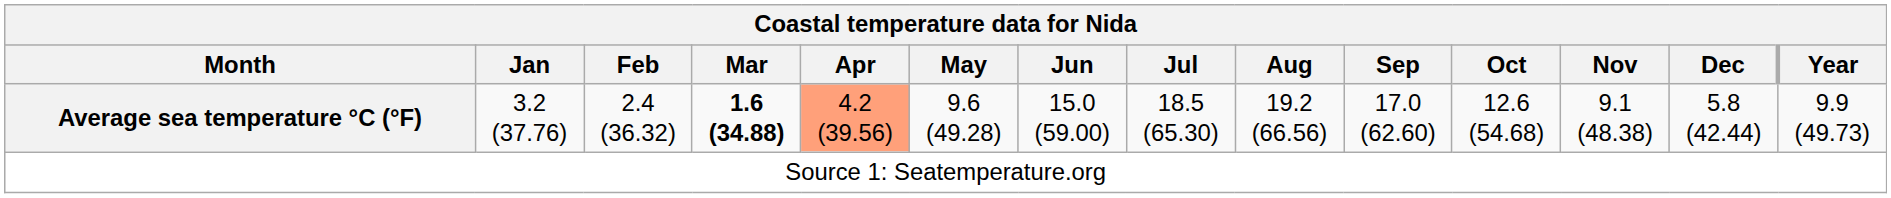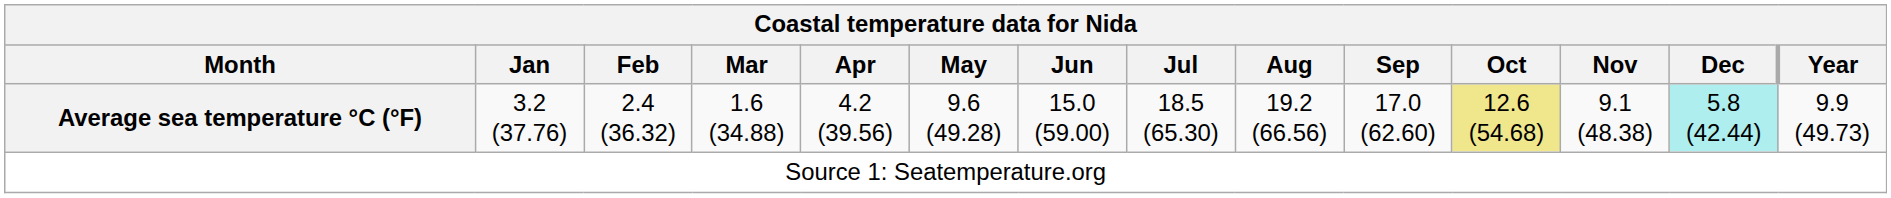(747, 118) bold -> (747, 118) normal
(855, 118) lightsalmon background -> (855, 118) no background
(1507, 118) no background -> (1507, 118) khaki background
(1724, 118) no background -> (1724, 118) paleturquoise background
